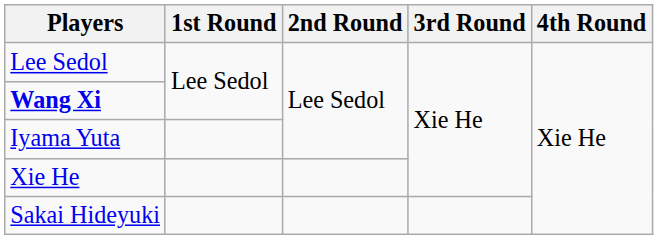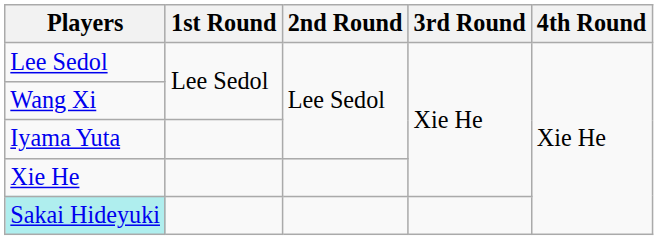(56, 100) bold -> (53, 100) normal
(85, 215) no background -> (85, 215) paleturquoise background
